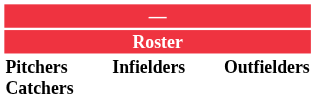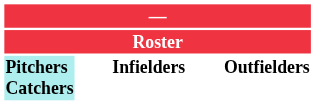(40, 77) no background -> (40, 77) paleturquoise background
